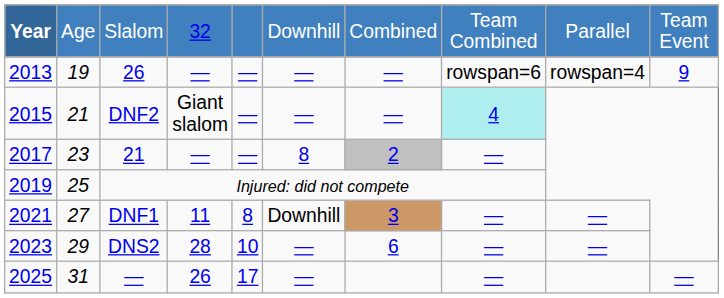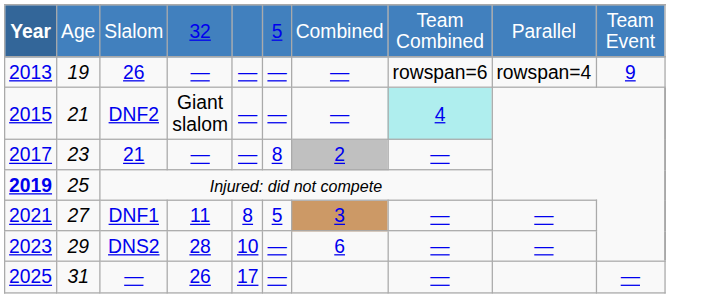(304, 31) Downhill -> (277, 31) 5
(31, 186) normal -> (31, 186) bold
(304, 216) Downhill -> (277, 216) 5
